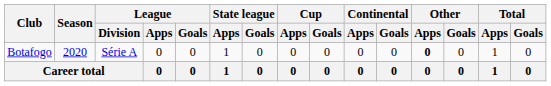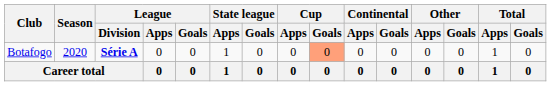(119, 52) normal -> (119, 52) bold
(327, 52) no background -> (327, 52) lightsalmon background
(428, 52) bold -> (428, 52) normal
